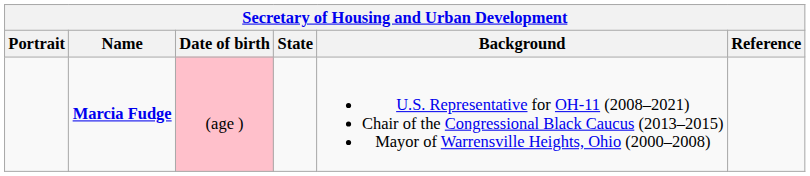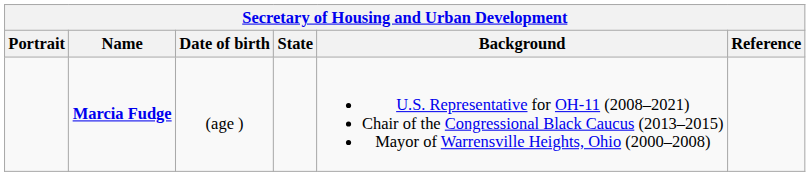(225, 123) pink background -> (225, 123) no background
